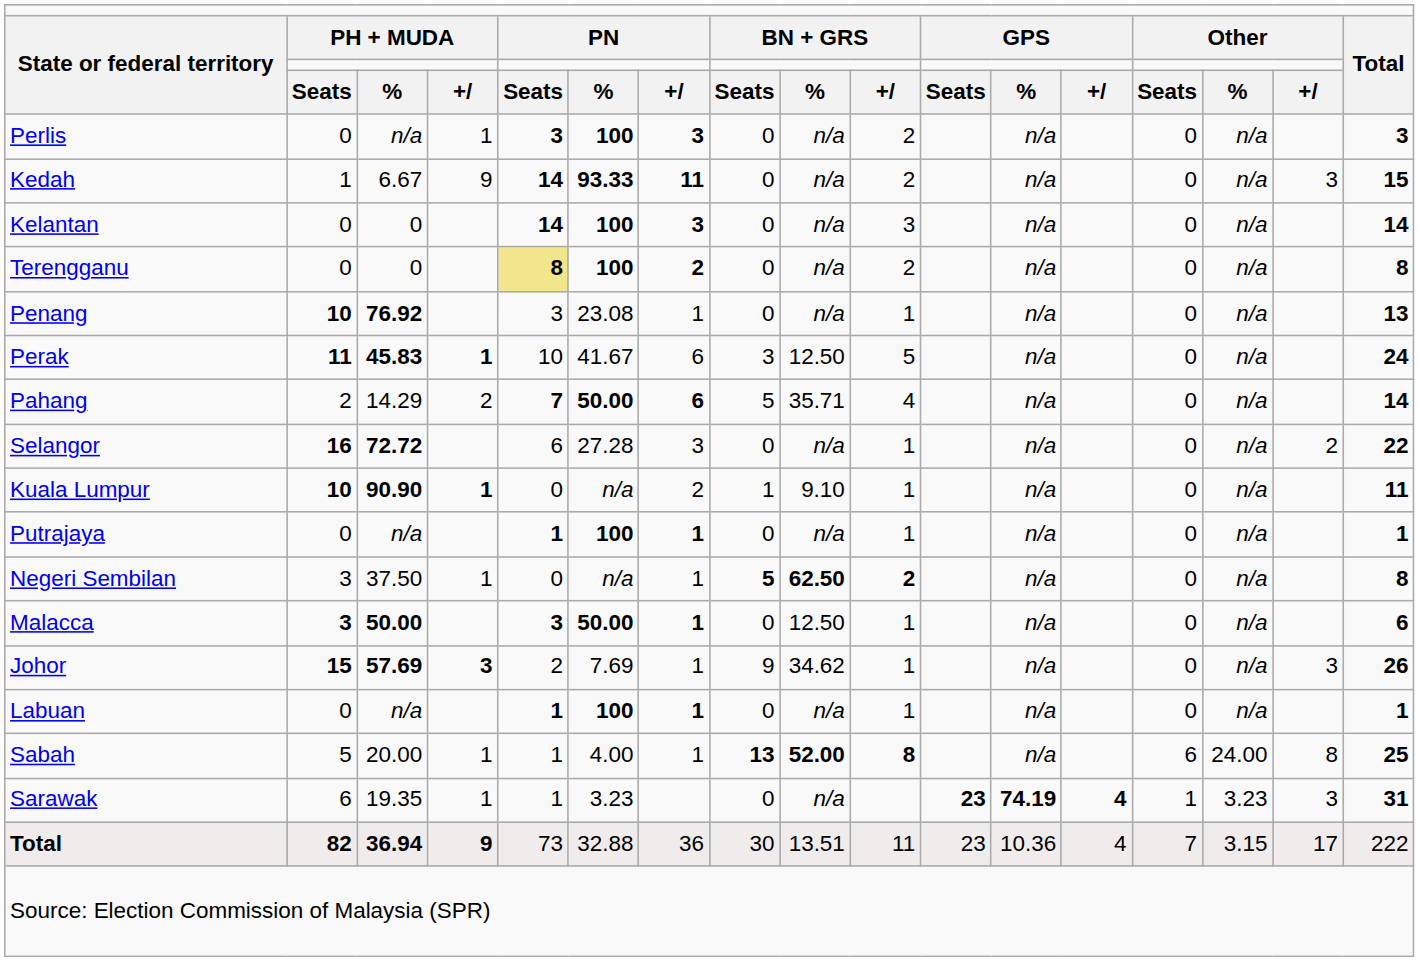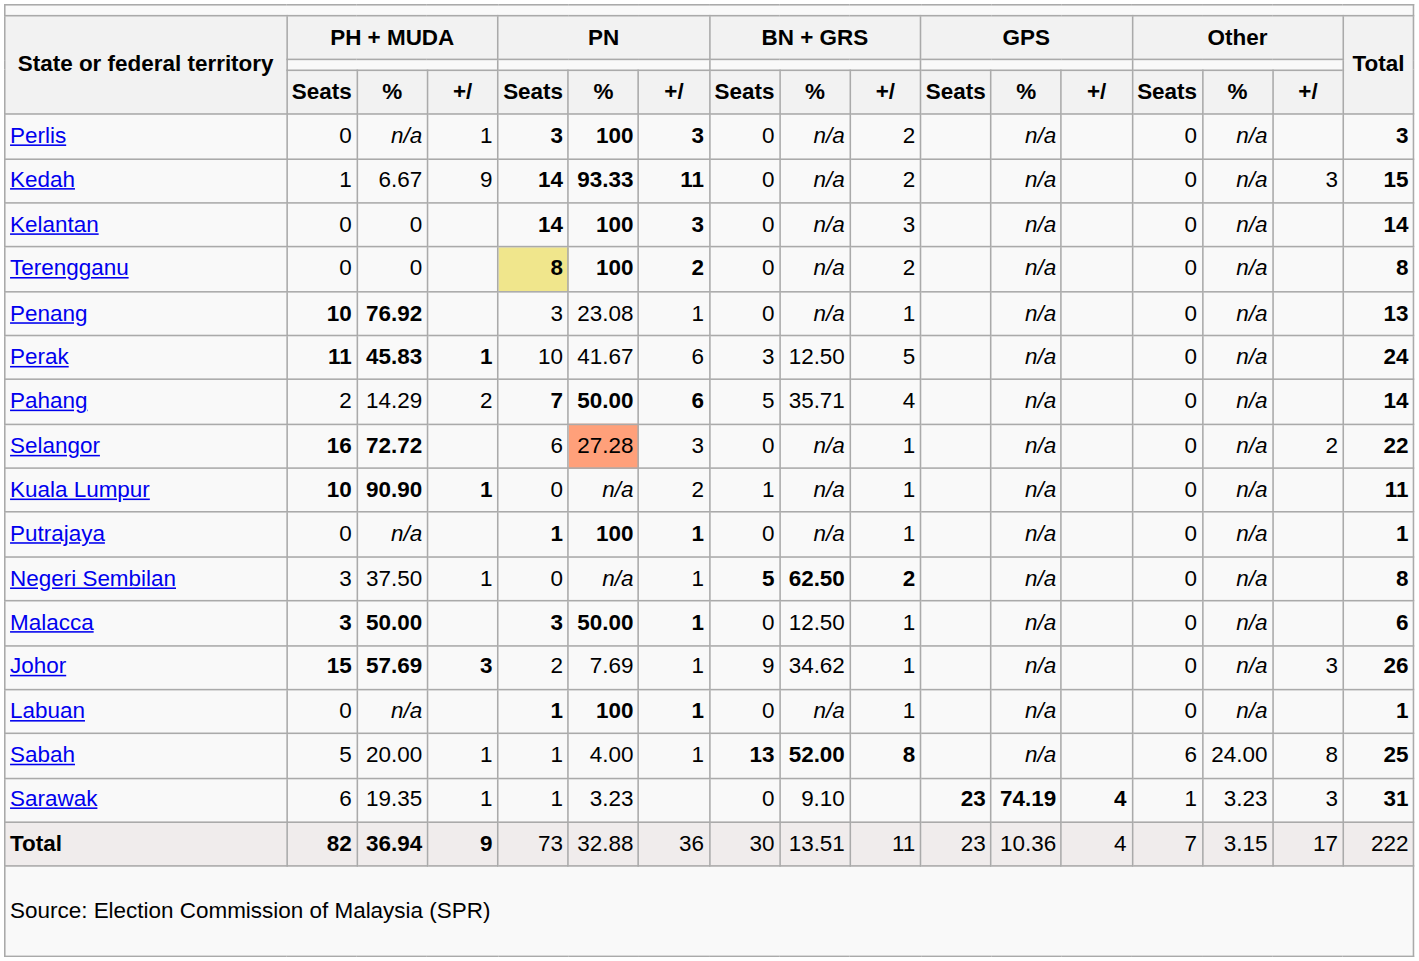(605, 445) no background -> (605, 445) lightsalmon background
(823, 490) 9.10 -> (829, 490) n/a
(829, 799) n/a -> (823, 799) 9.10
